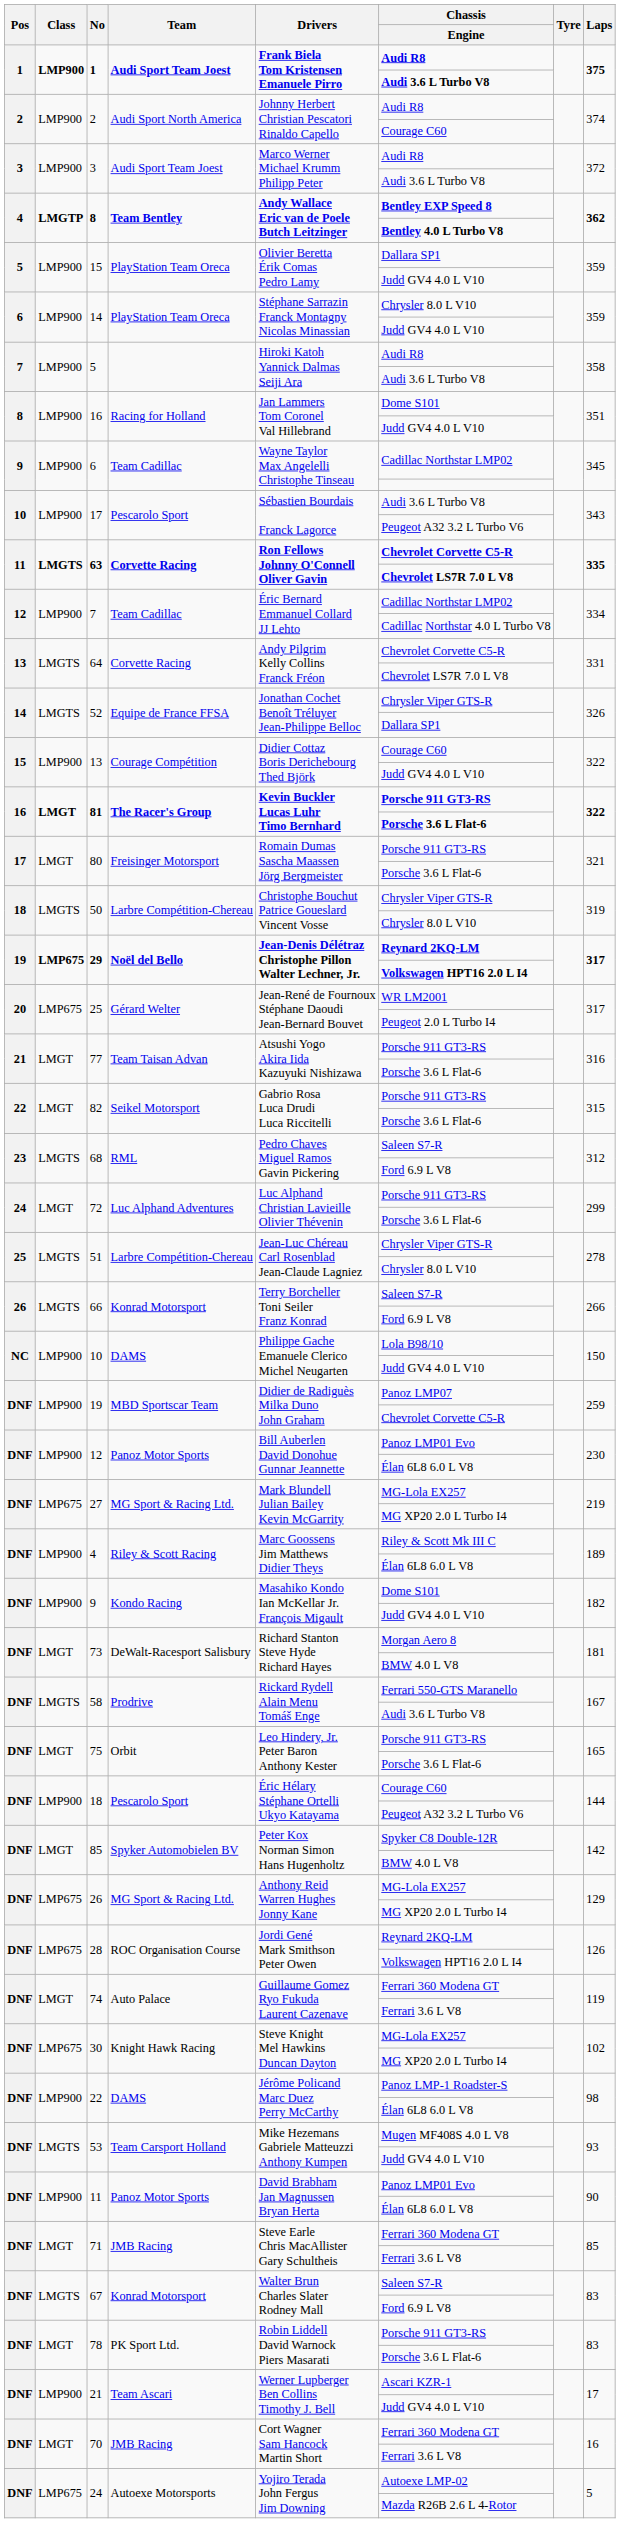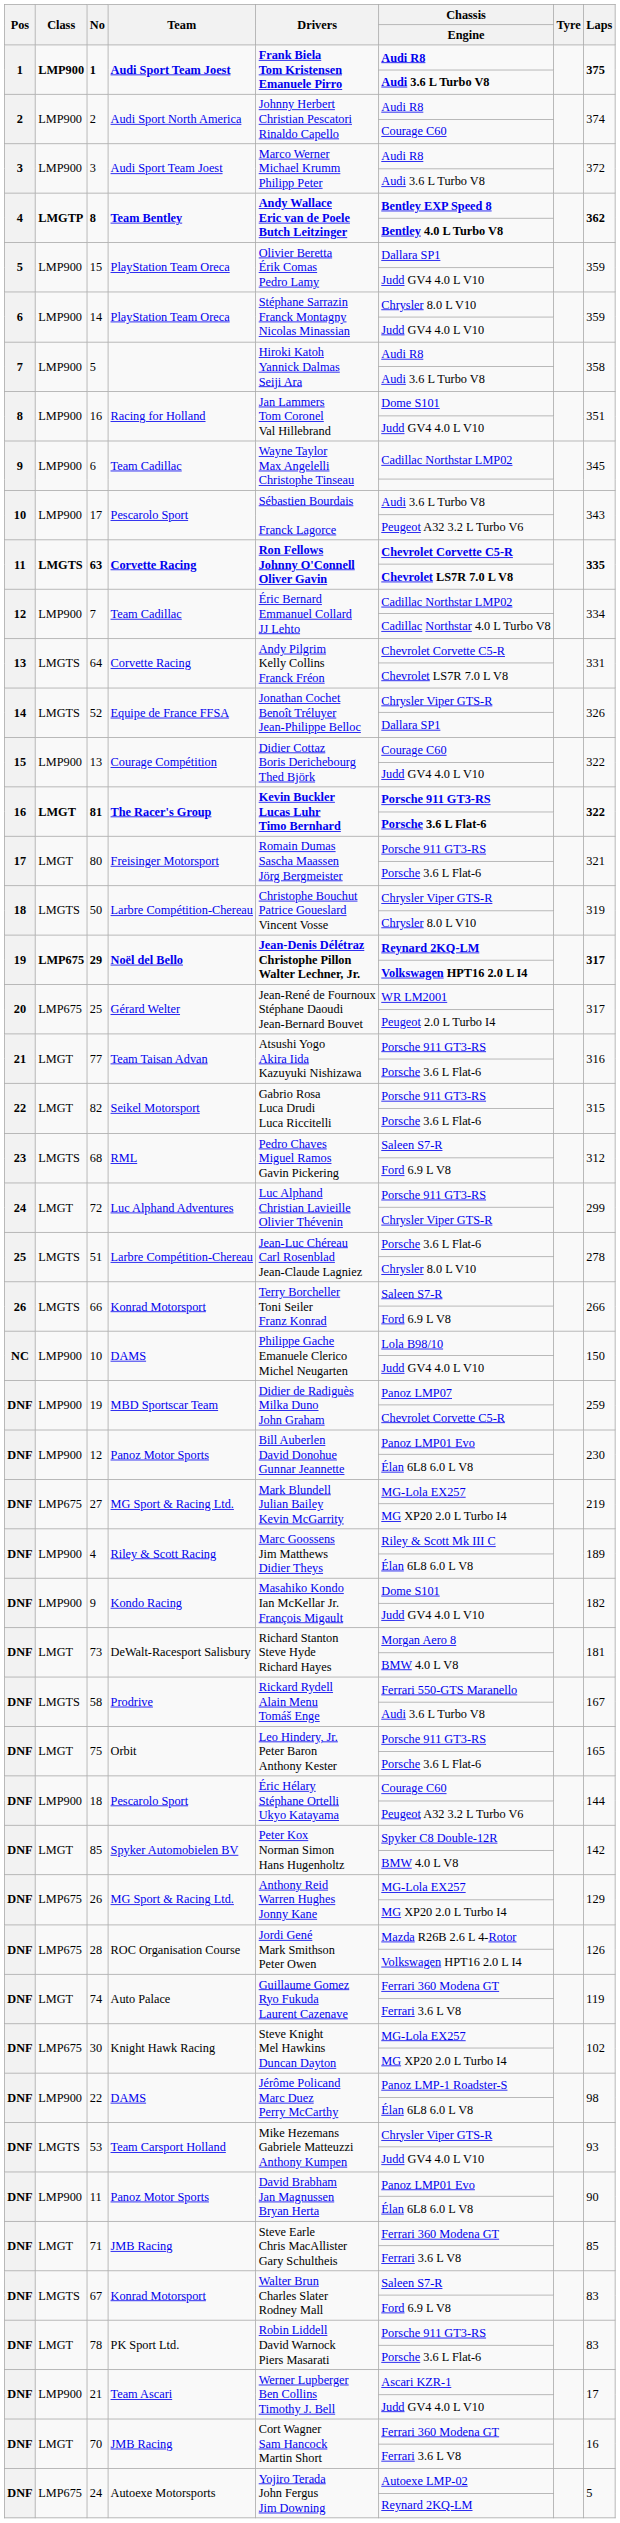(431, 1219) Porsche 3.6 L Flat-6 -> (437, 1219) Chrysler Viper GTS-R
(437, 1244) Chrysler Viper GTS-R -> (431, 1244) Porsche 3.6 L Flat-6
(427, 1937) Reynard 2KQ-LM -> (449, 1937) Mazda R26B 2.6 L 4-Rotor
(445, 2135) Mugen MF408S 4.0 L V8 -> (437, 2135) Chrysler Viper GTS-R
(449, 2505) Mazda R26B 2.6 L 4-Rotor -> (427, 2505) Reynard 2KQ-LM
